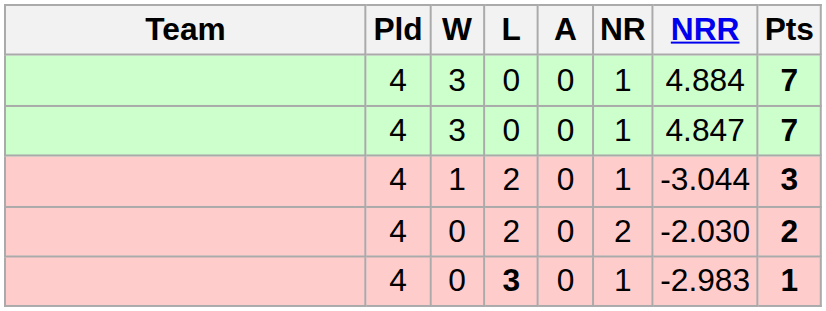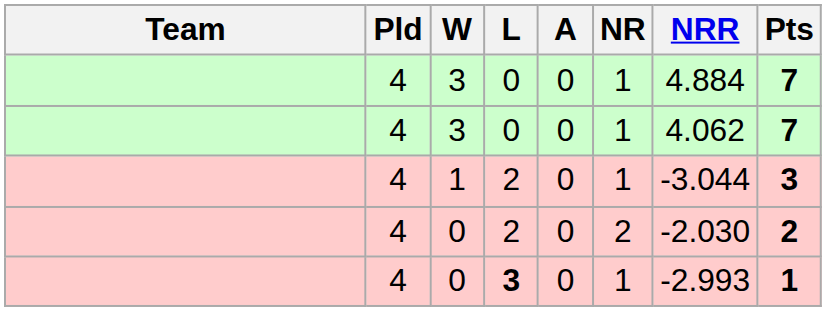(705, 130) 4.847 -> (705, 130) 4.062
(705, 280) -2.983 -> (705, 280) -2.993
